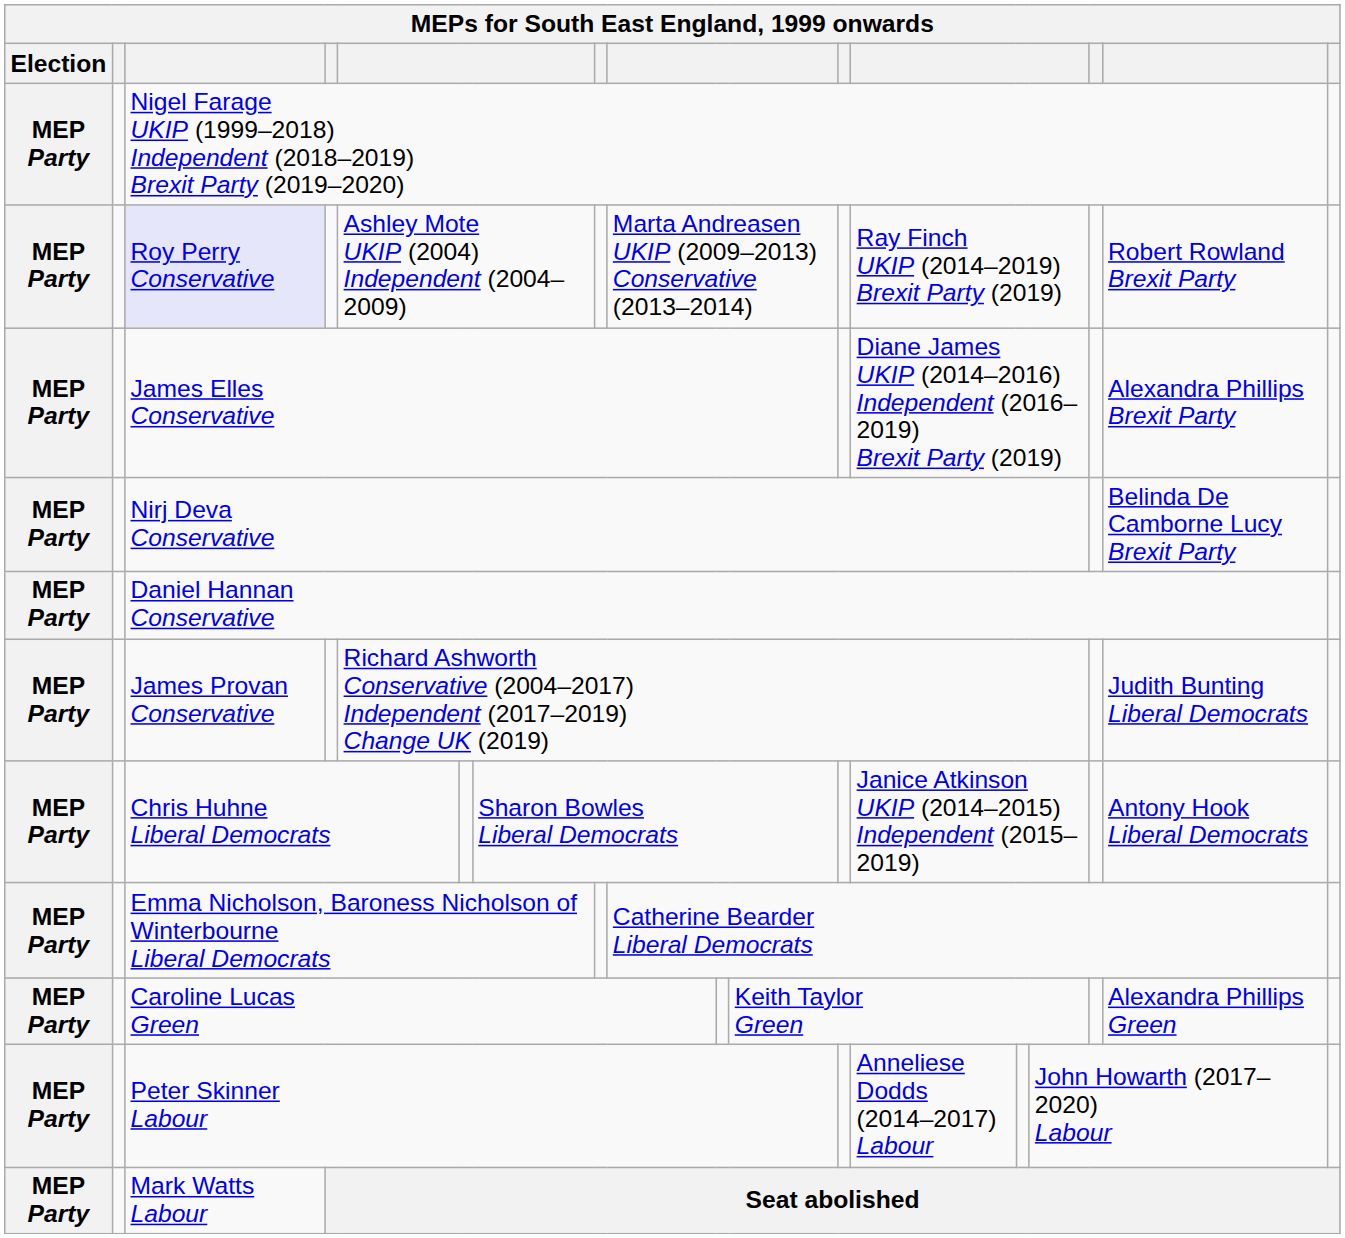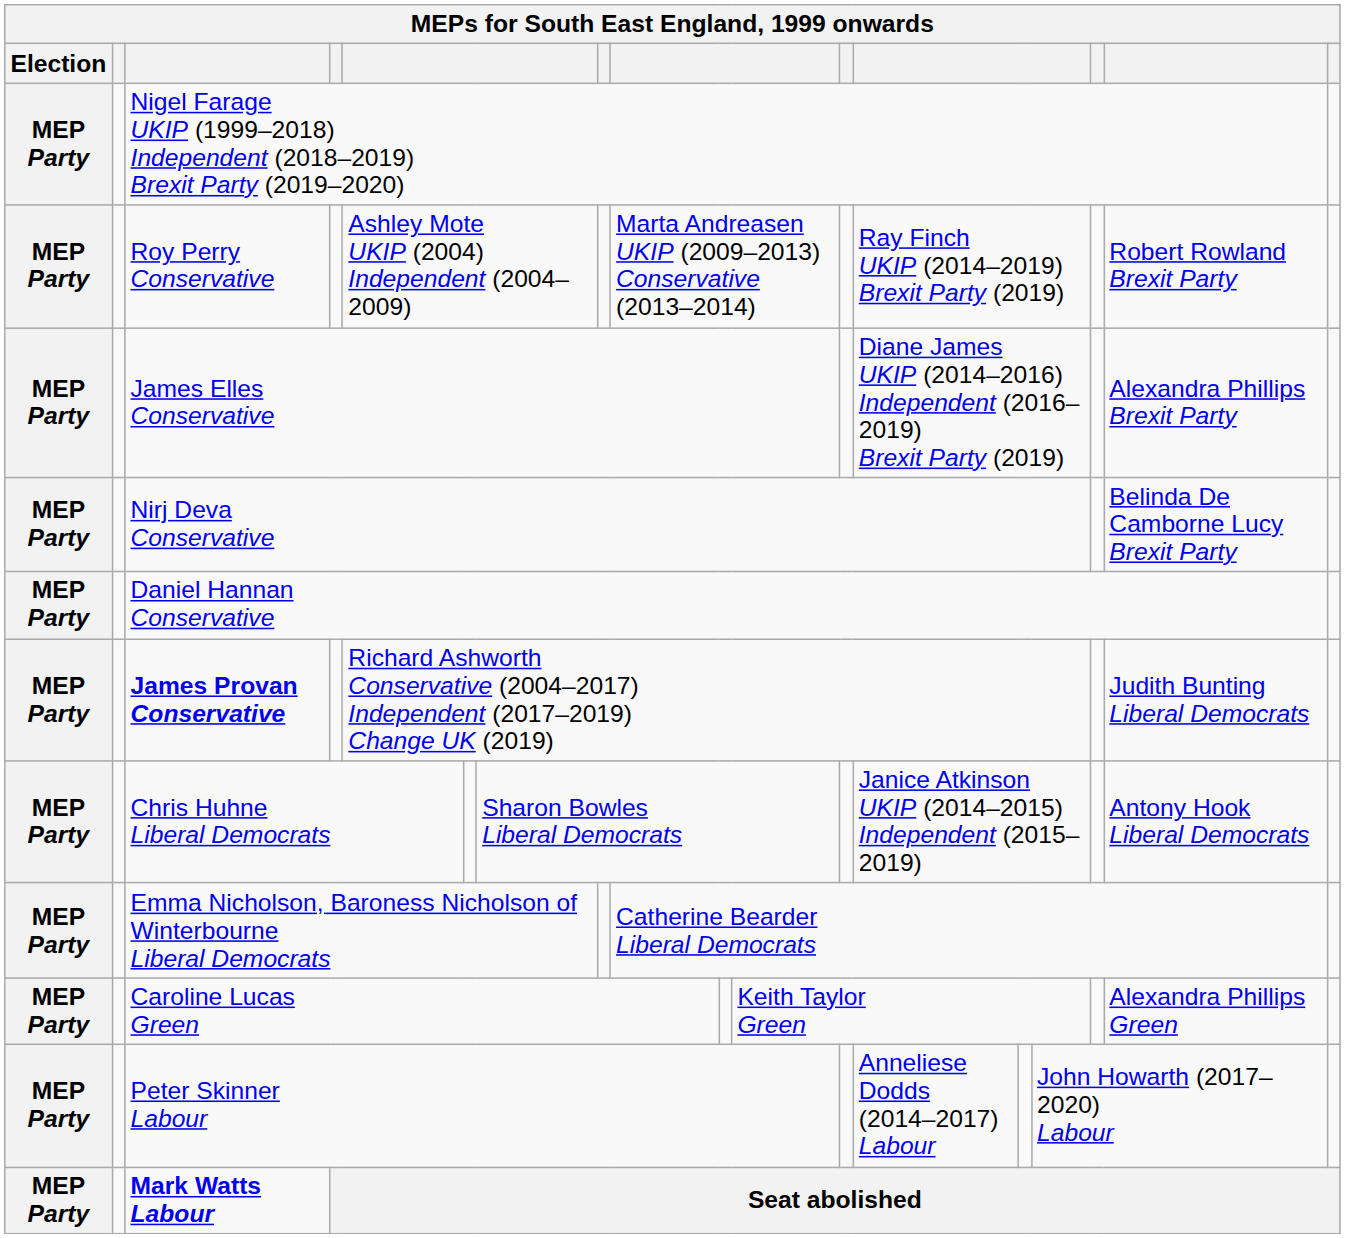(202, 266) lavender background -> (202, 266) no background
(209, 699) normal -> (214, 699) bold
(192, 1199) normal -> (196, 1199) bold
